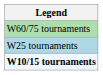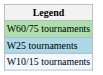(51, 61) bold -> (48, 61) normal
